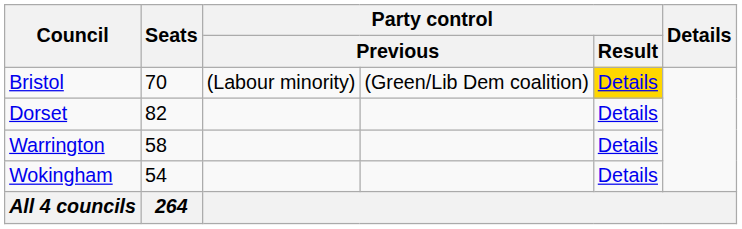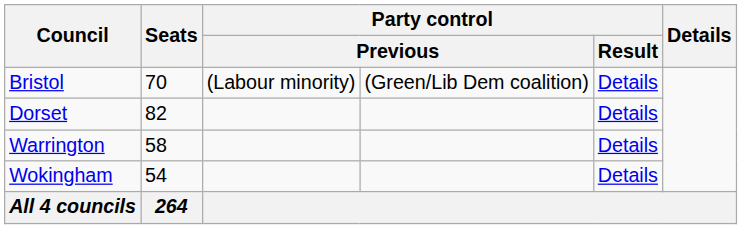(628, 82) gold background -> (628, 82) no background
